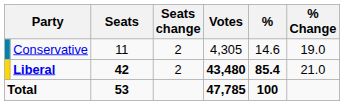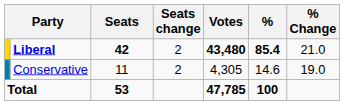rows swapped: (34, 69) <-> (51, 49)
